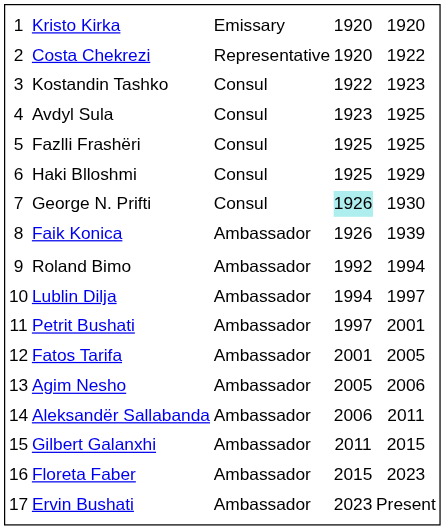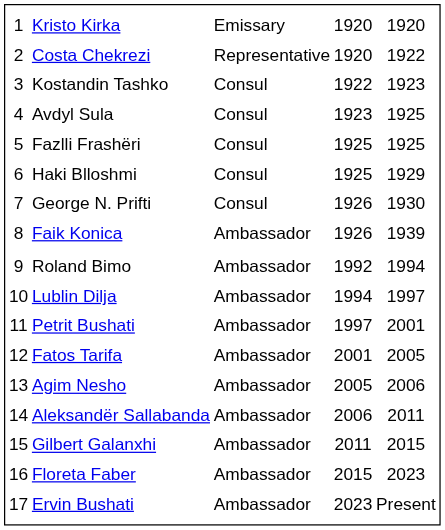(353, 203) paleturquoise background -> (353, 203) no background
